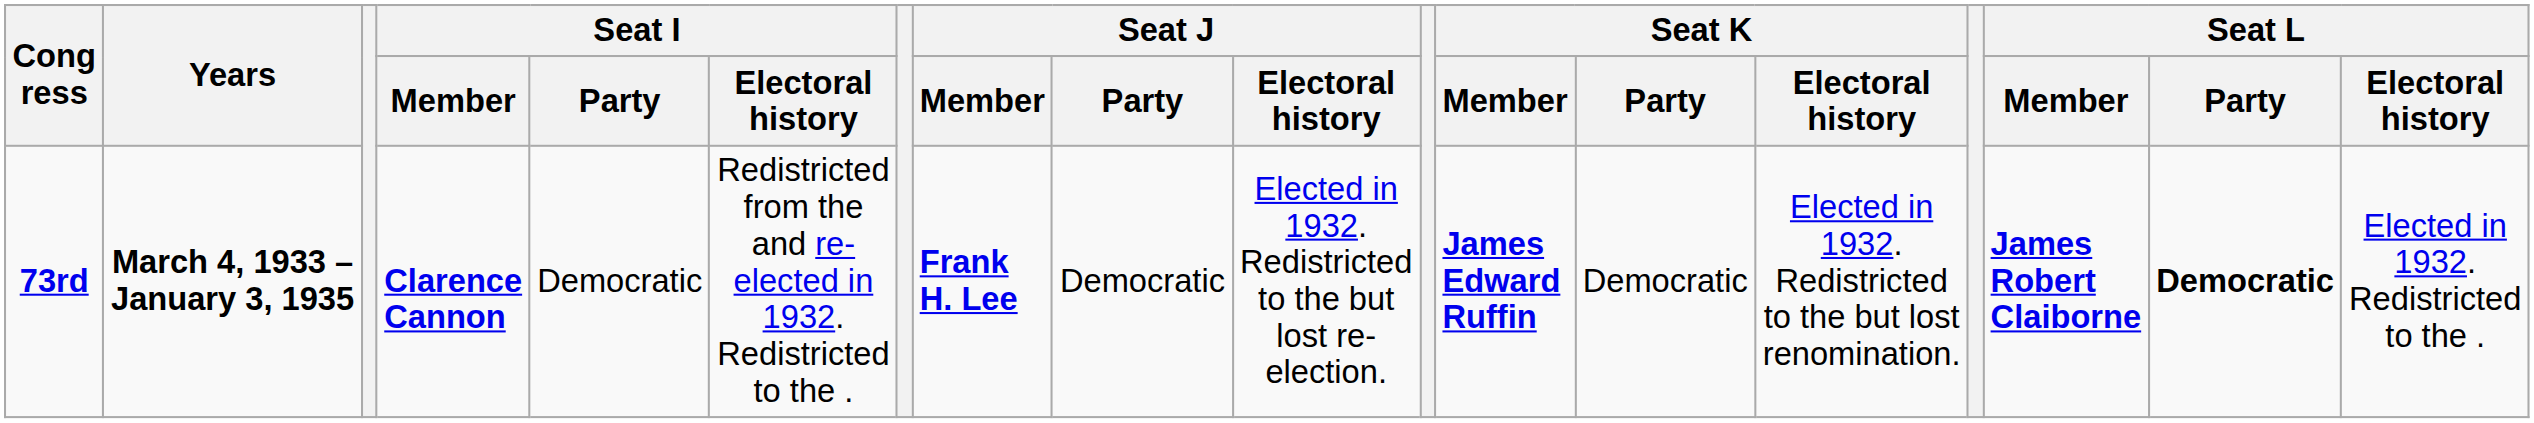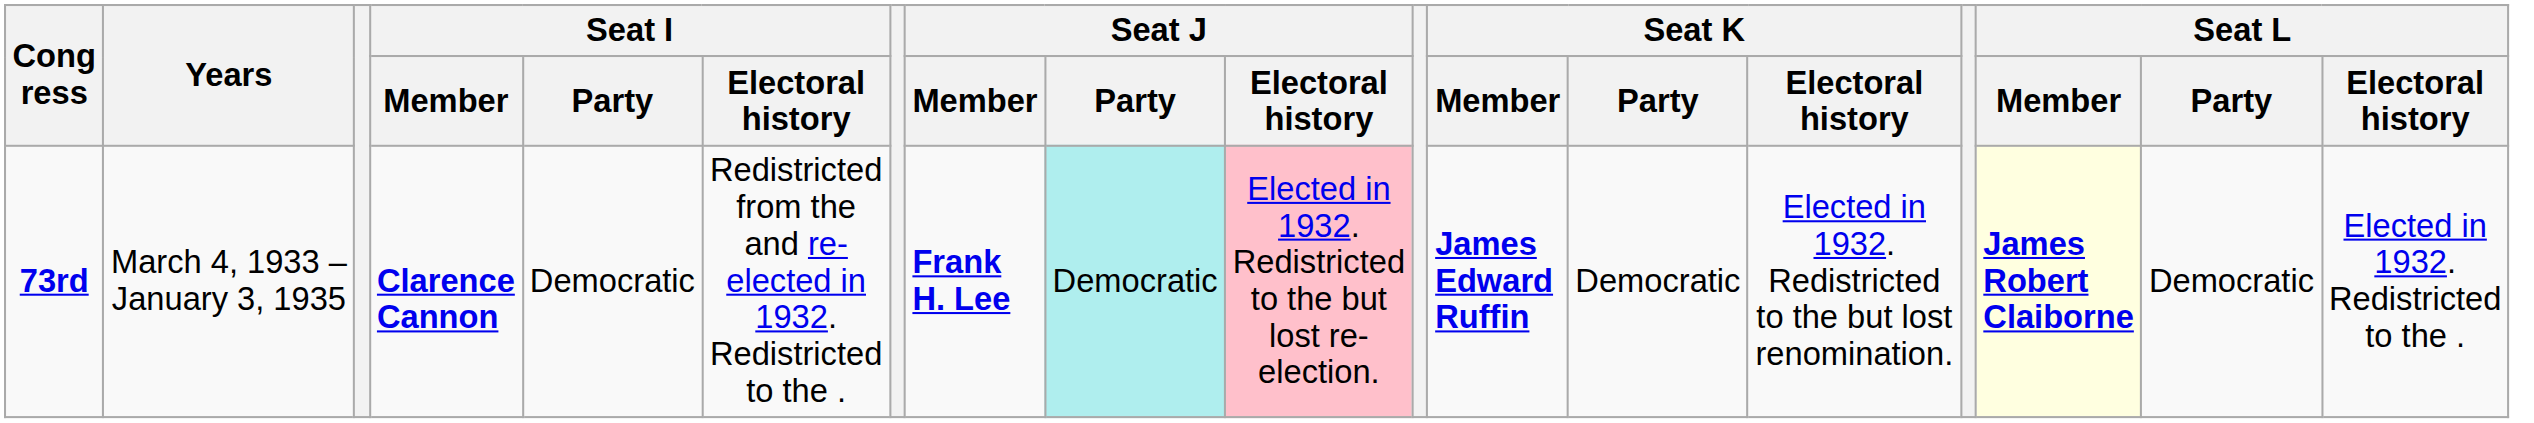(233, 280) bold -> (229, 280) normal
(1142, 280) no background -> (1135, 280) paleturquoise background
(1326, 280) no background -> (1319, 280) pink background
(2066, 280) no background -> (2059, 280) lightyellow background
(2245, 280) bold -> (2231, 280) normal
